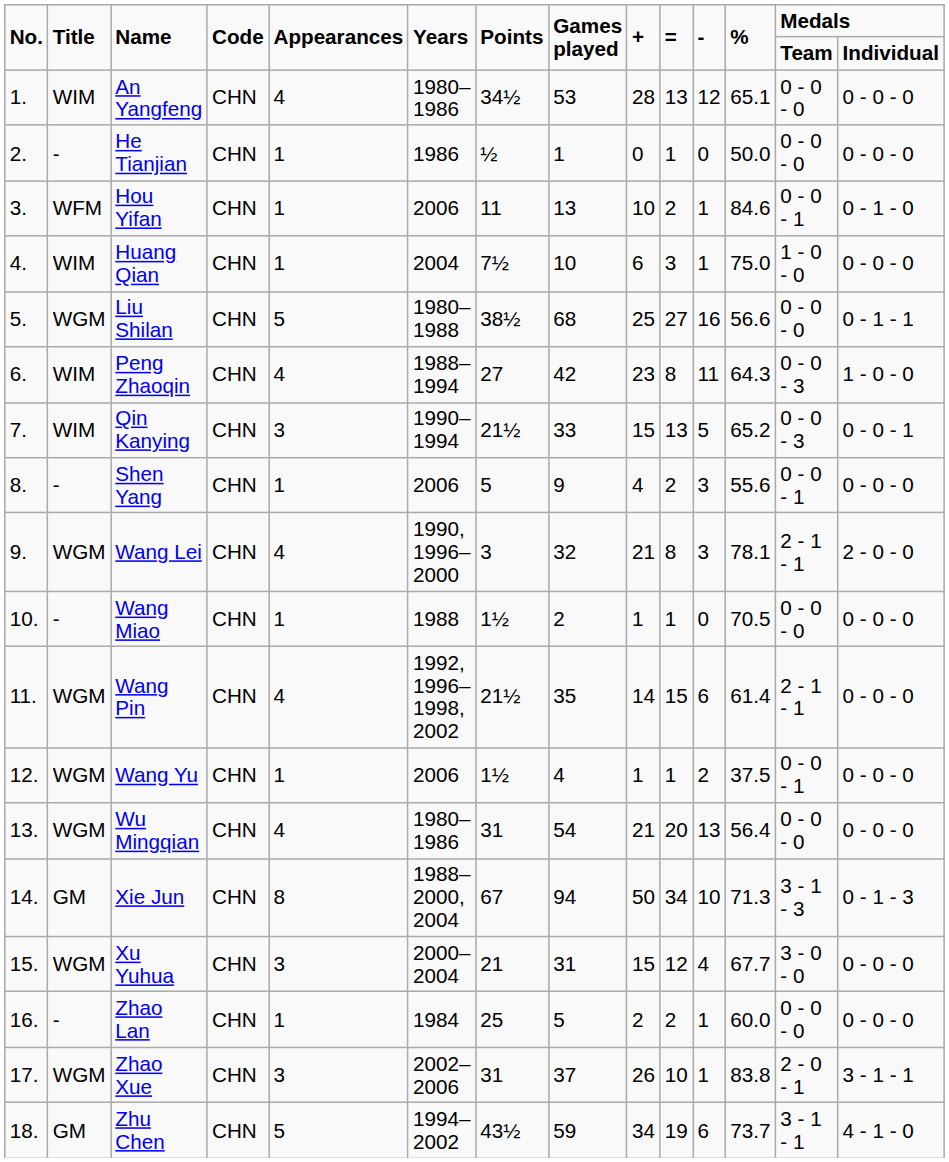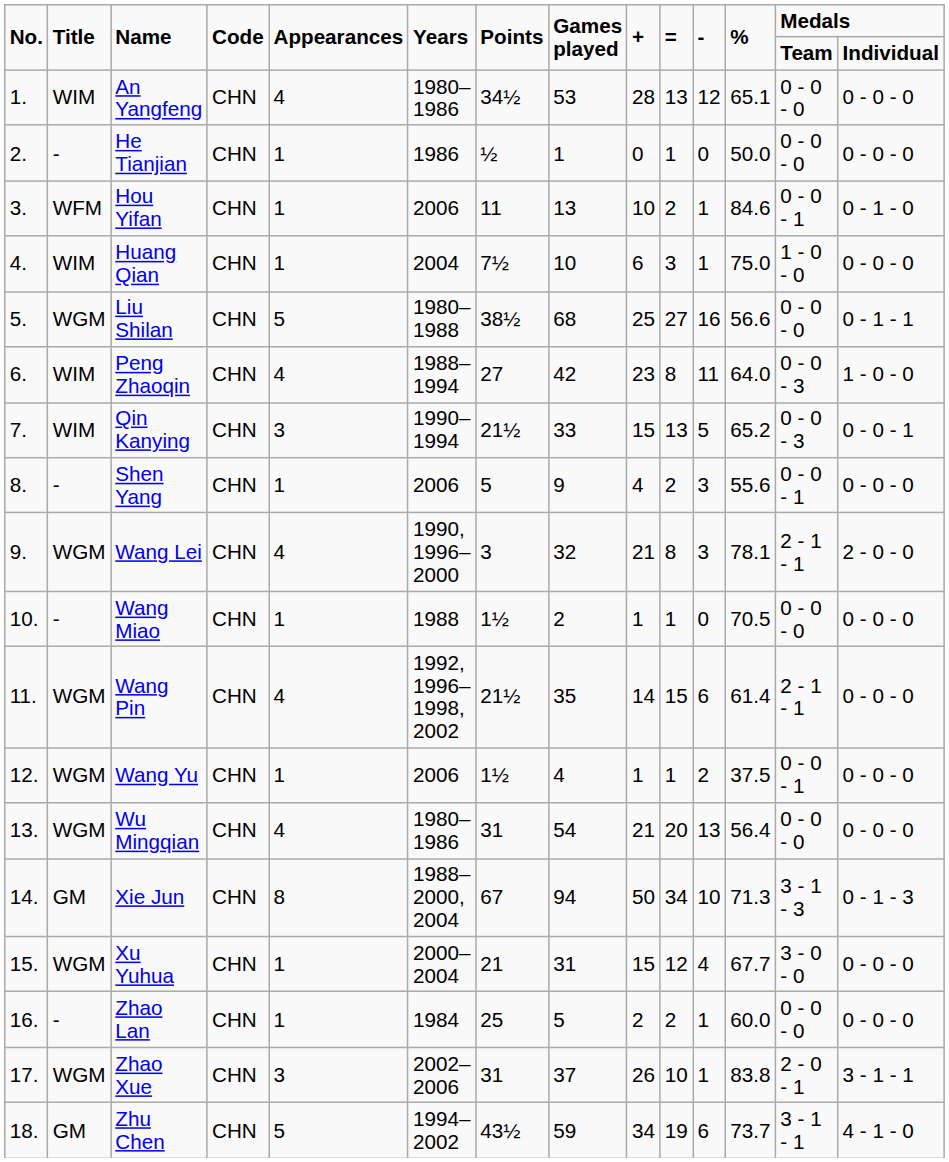(750, 374) 64.3 -> (750, 374) 64.0
(279, 964) 3 -> (279, 964) 1
